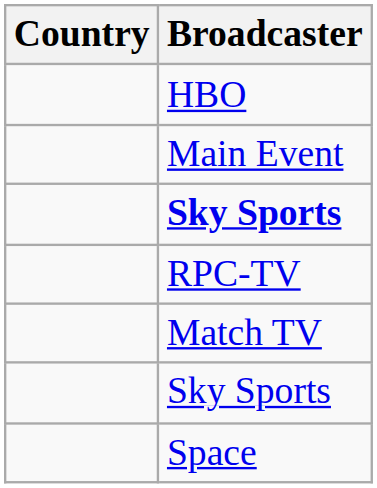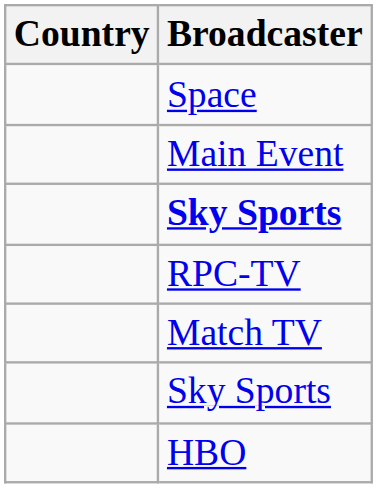(207, 93) HBO -> (212, 93) Space
(212, 451) Space -> (207, 451) HBO
